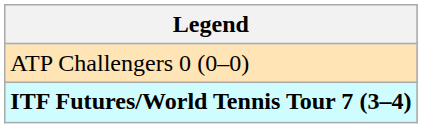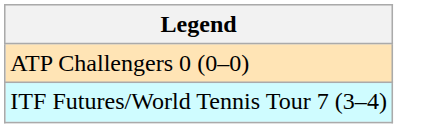(211, 101) bold -> (199, 101) normal
